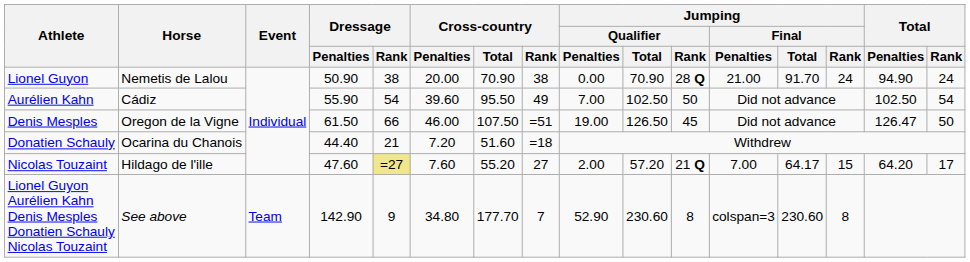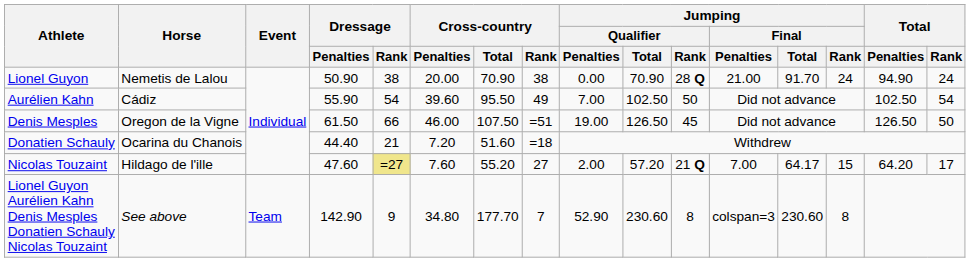(896, 121) 126.47 -> (896, 121) 126.50
